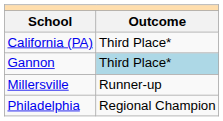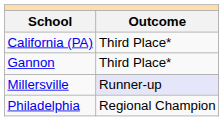(135, 63) lightblue background -> (135, 63) no background
(130, 84) no background -> (130, 84) lavender background
